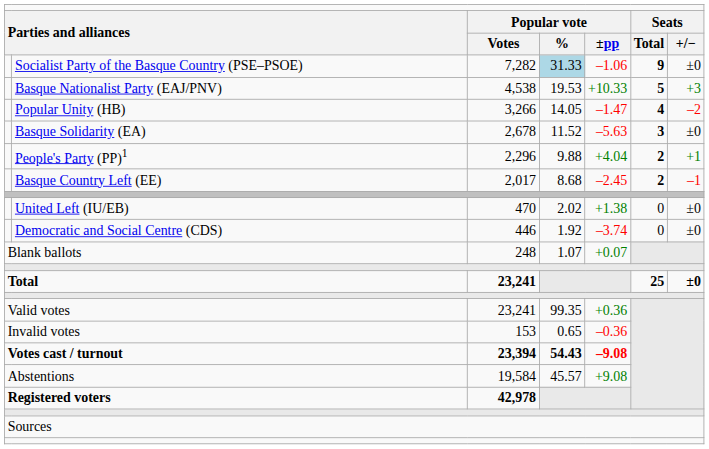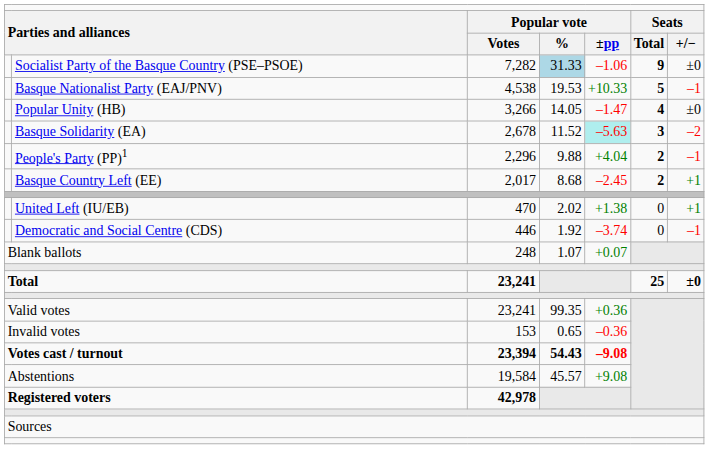(694, 88) +3 -> (694, 88) –1
(694, 110) –2 -> (694, 110) ±0
(612, 132) no background -> (612, 132) paleturquoise background
(694, 132) ±0 -> (694, 132) –2
(694, 156) +1 -> (694, 156) –1
(694, 180) –1 -> (694, 180) +1
(694, 208) ±0 -> (694, 208) +1
(694, 230) ±0 -> (694, 230) –1
